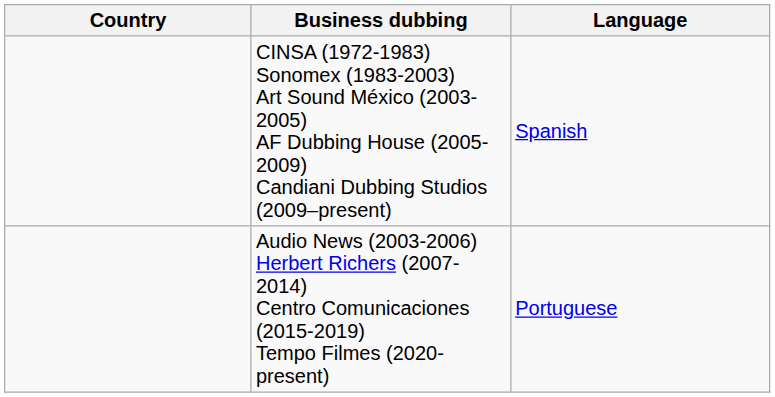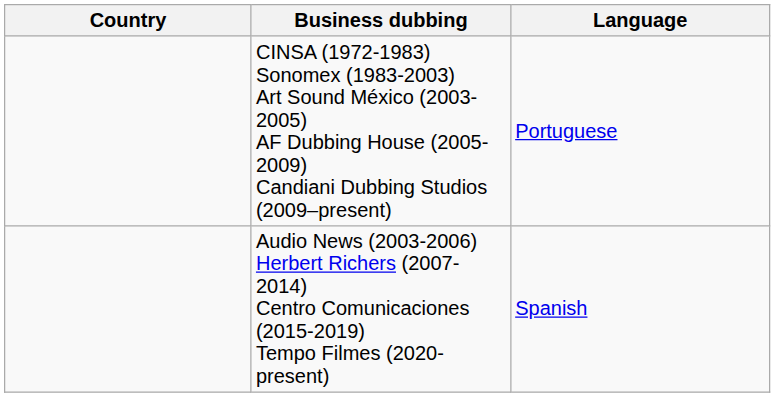(551, 130) Spanish -> (566, 130) Portuguese
(566, 308) Portuguese -> (551, 308) Spanish
